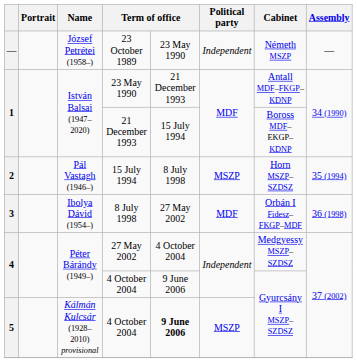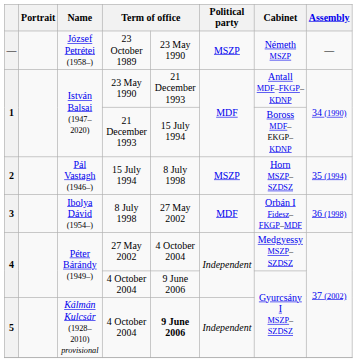(227, 50) Independent -> (227, 50) MSZP
(227, 327) MSZP -> (227, 327) Independent
